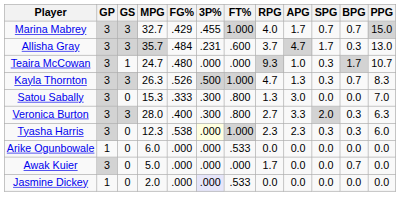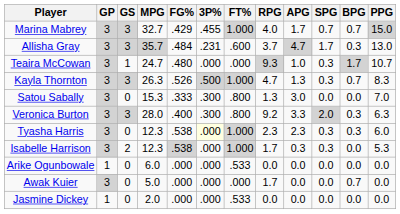(270, 115) 2.7 -> (270, 115) 9.2
+ row: (51, 149)
(210, 183) lavender background -> (210, 200) no background
